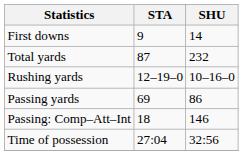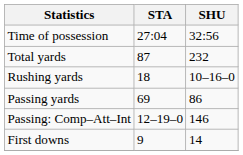rows swapped: (38, 35) <-> (58, 139)
(160, 77) 12–19–0 -> (144, 77) 18
(144, 119) 18 -> (160, 119) 12–19–0
